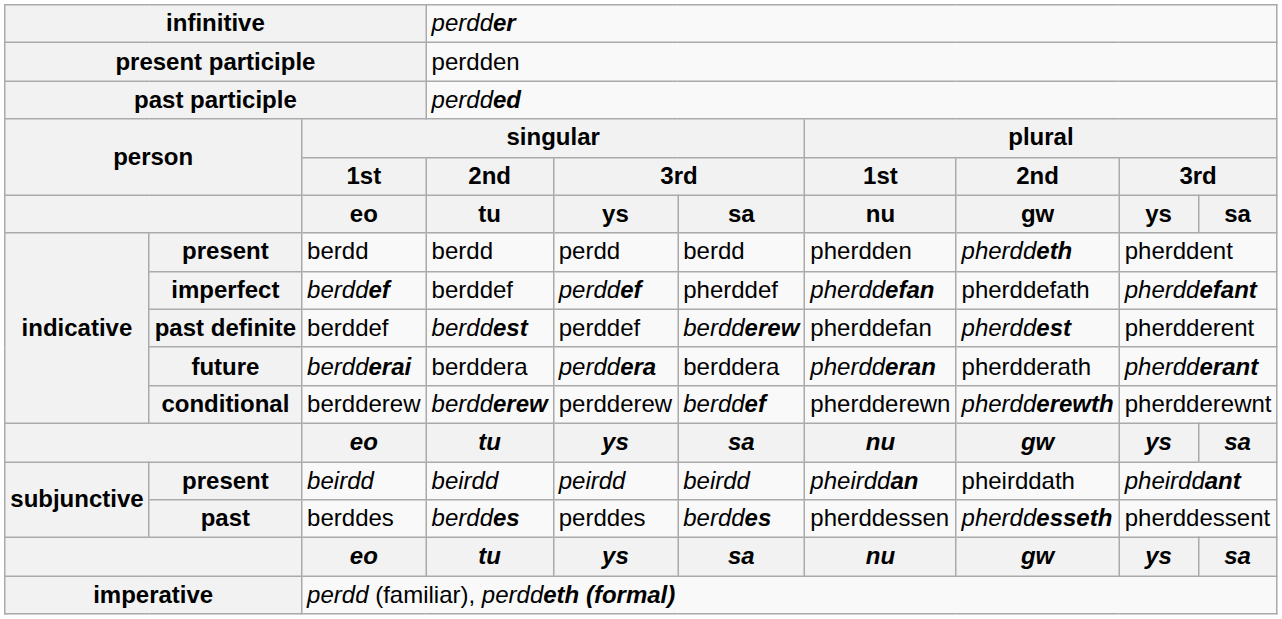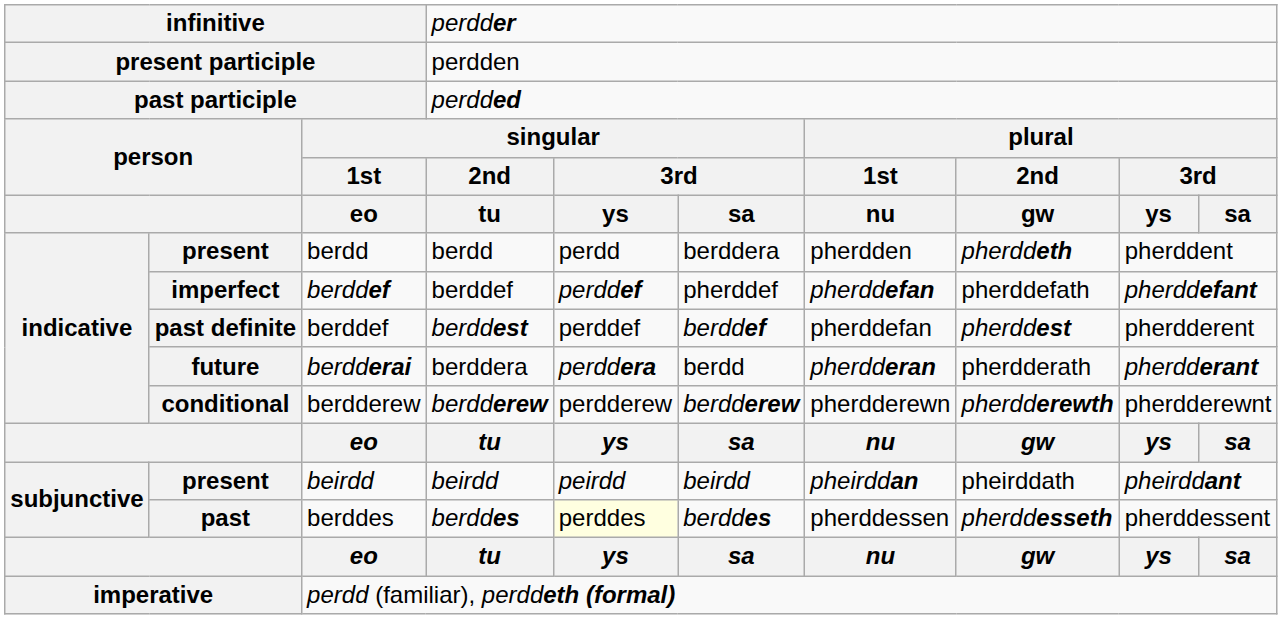(714, 251) berdd -> (731, 251) berddera
(741, 328) berdderew -> (725, 328) berddef
(731, 366) berddera -> (714, 366) berdd
(725, 404) berddef -> (741, 404) berdderew
(602, 518) no background -> (602, 518) lightyellow background
